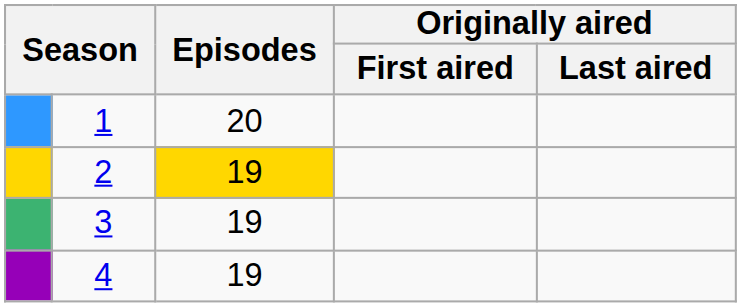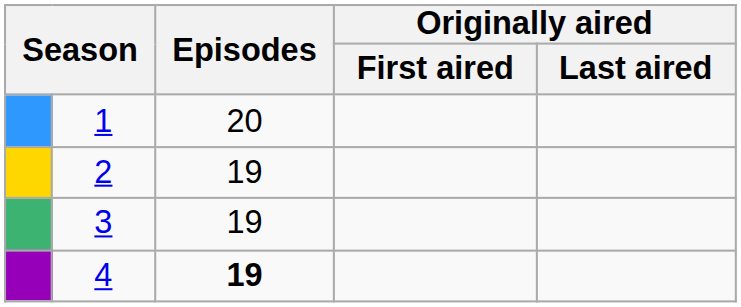(245, 171) gold background -> (245, 171) no background
(245, 274) normal -> (245, 274) bold
